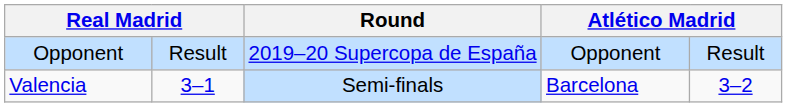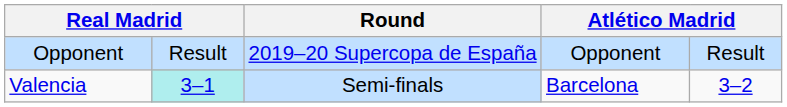(198, 85) no background -> (198, 85) paleturquoise background
